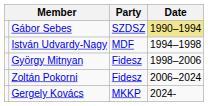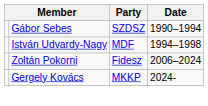(176, 28) khaki background -> (176, 28) no background
- row: (47, 61)
